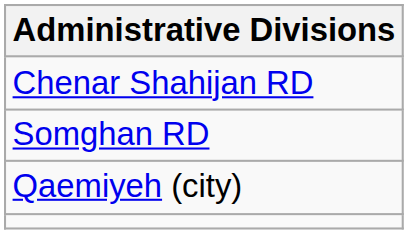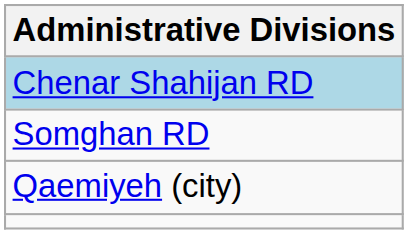(163, 82) no background -> (163, 82) lightblue background
